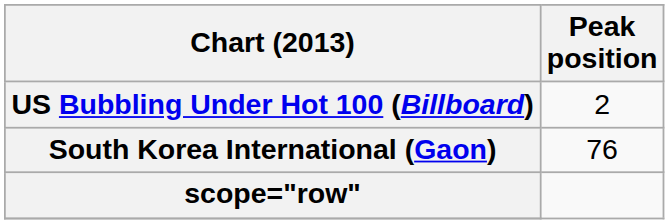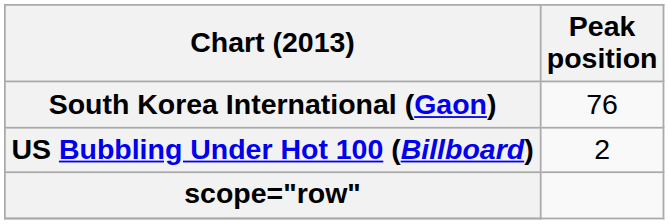rows swapped: (273, 149) <-> (273, 104)
